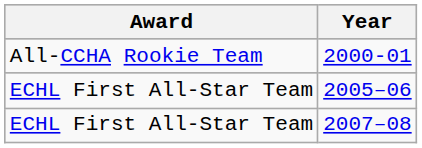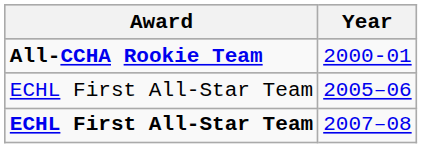(136, 56) normal -> (136, 56) bold
(161, 125) normal -> (161, 125) bold
